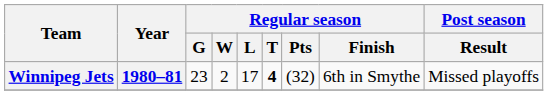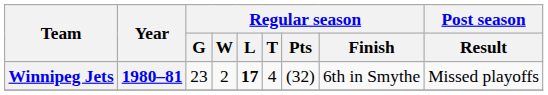(250, 76) normal -> (250, 76) bold
(272, 76) bold -> (272, 76) normal
